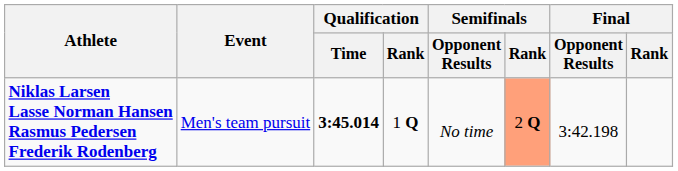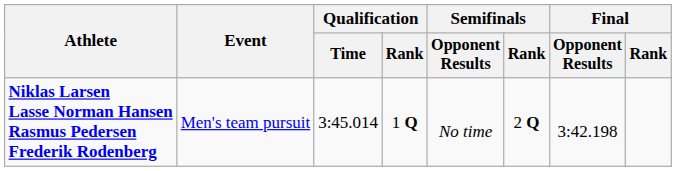(349, 122) bold -> (348, 122) normal
(527, 122) lightsalmon background -> (527, 122) no background
